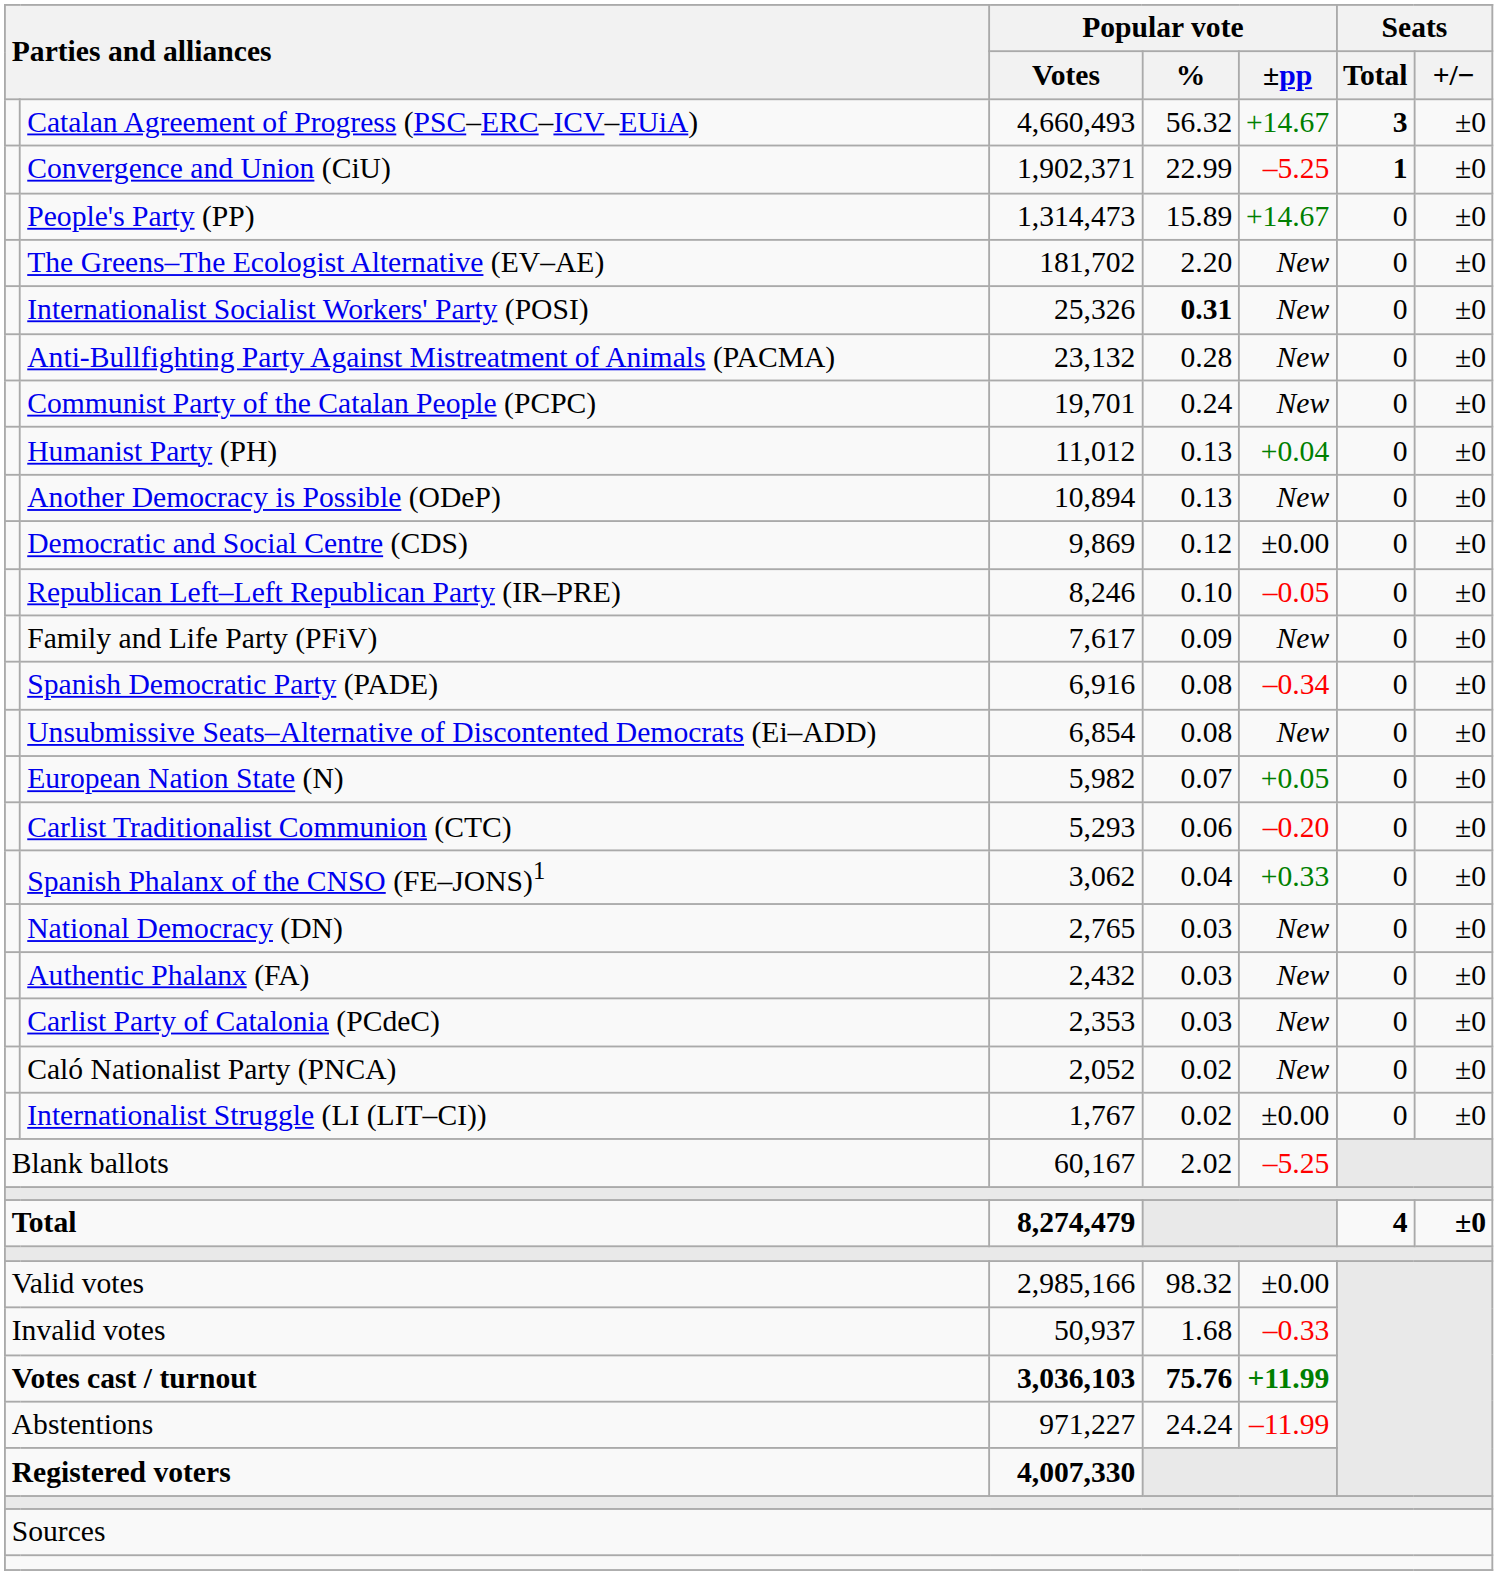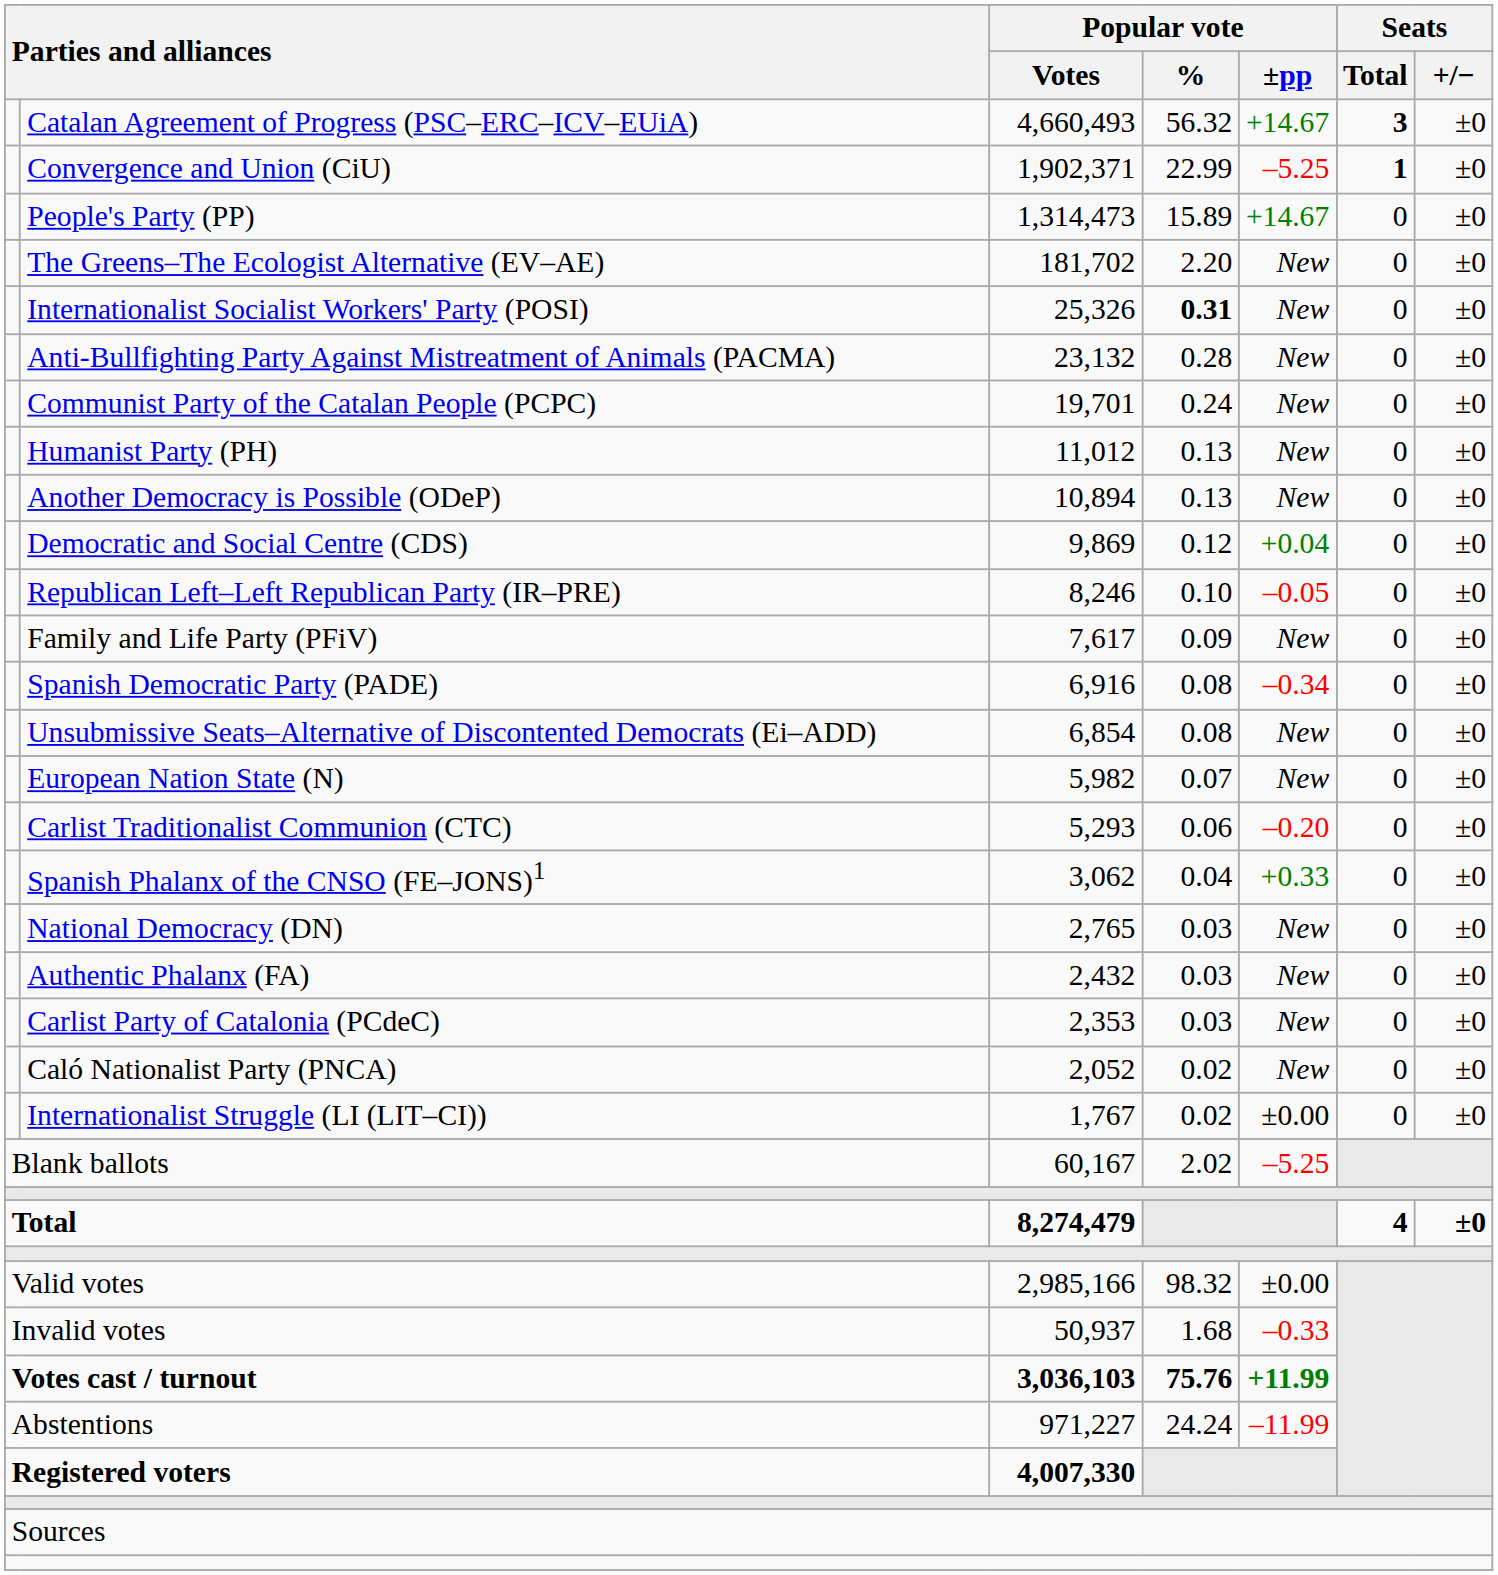(1295, 450) +0.04 -> (1303, 450) New
(1295, 544) ±0.00 -> (1295, 544) +0.04
(1295, 779) +0.05 -> (1303, 779) New
